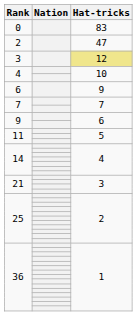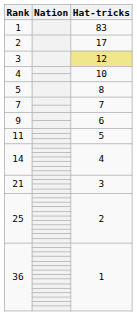(18, 28) 0 -> (18, 28) 1
(101, 43) 47 -> (101, 43) 17
(18, 89) 6 -> (18, 89) 5
(101, 89) 9 -> (101, 89) 8
